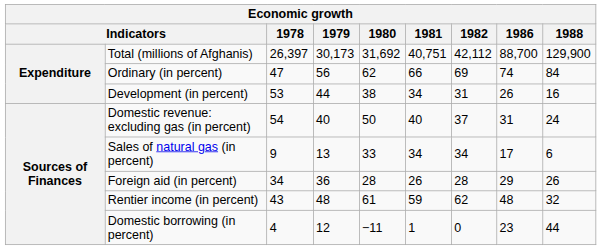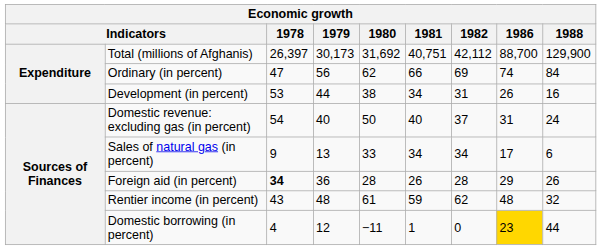(277, 181) normal -> (277, 181) bold
(506, 227) no background -> (506, 227) gold background
